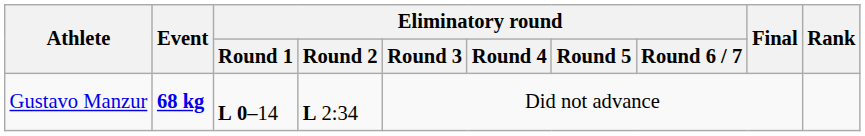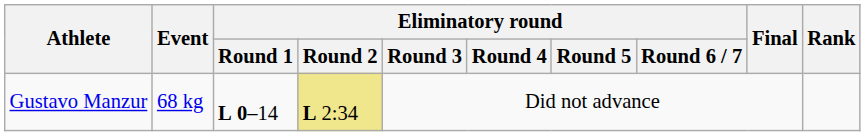(181, 101) bold -> (180, 101) normal
(330, 114) no background -> (330, 114) khaki background
